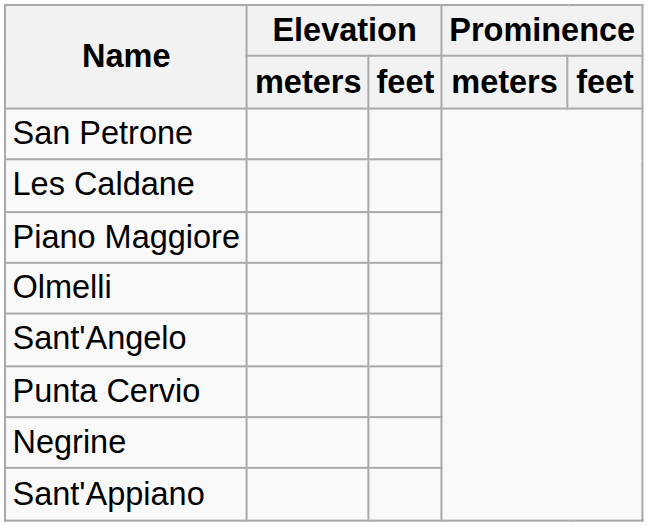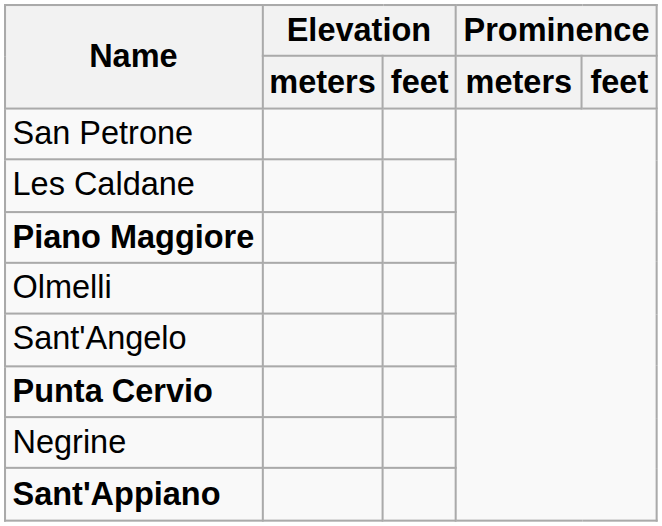(126, 236) normal -> (133, 236) bold
(106, 390) normal -> (113, 390) bold
(109, 493) normal -> (117, 493) bold
